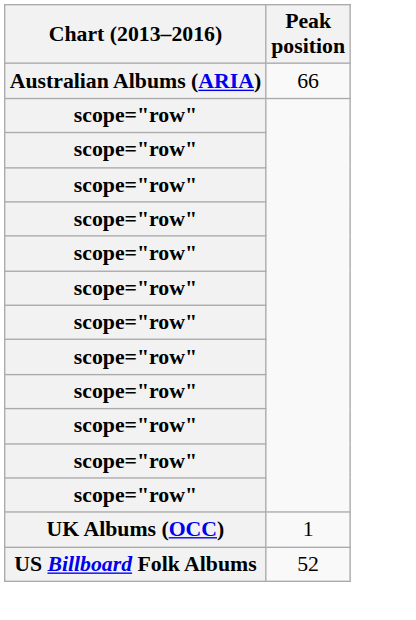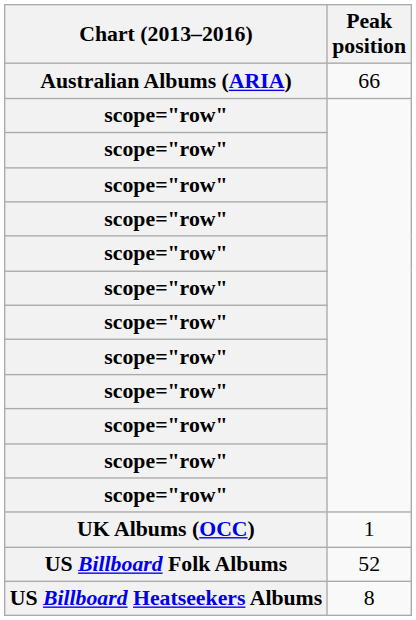+ row: (166, 598)
